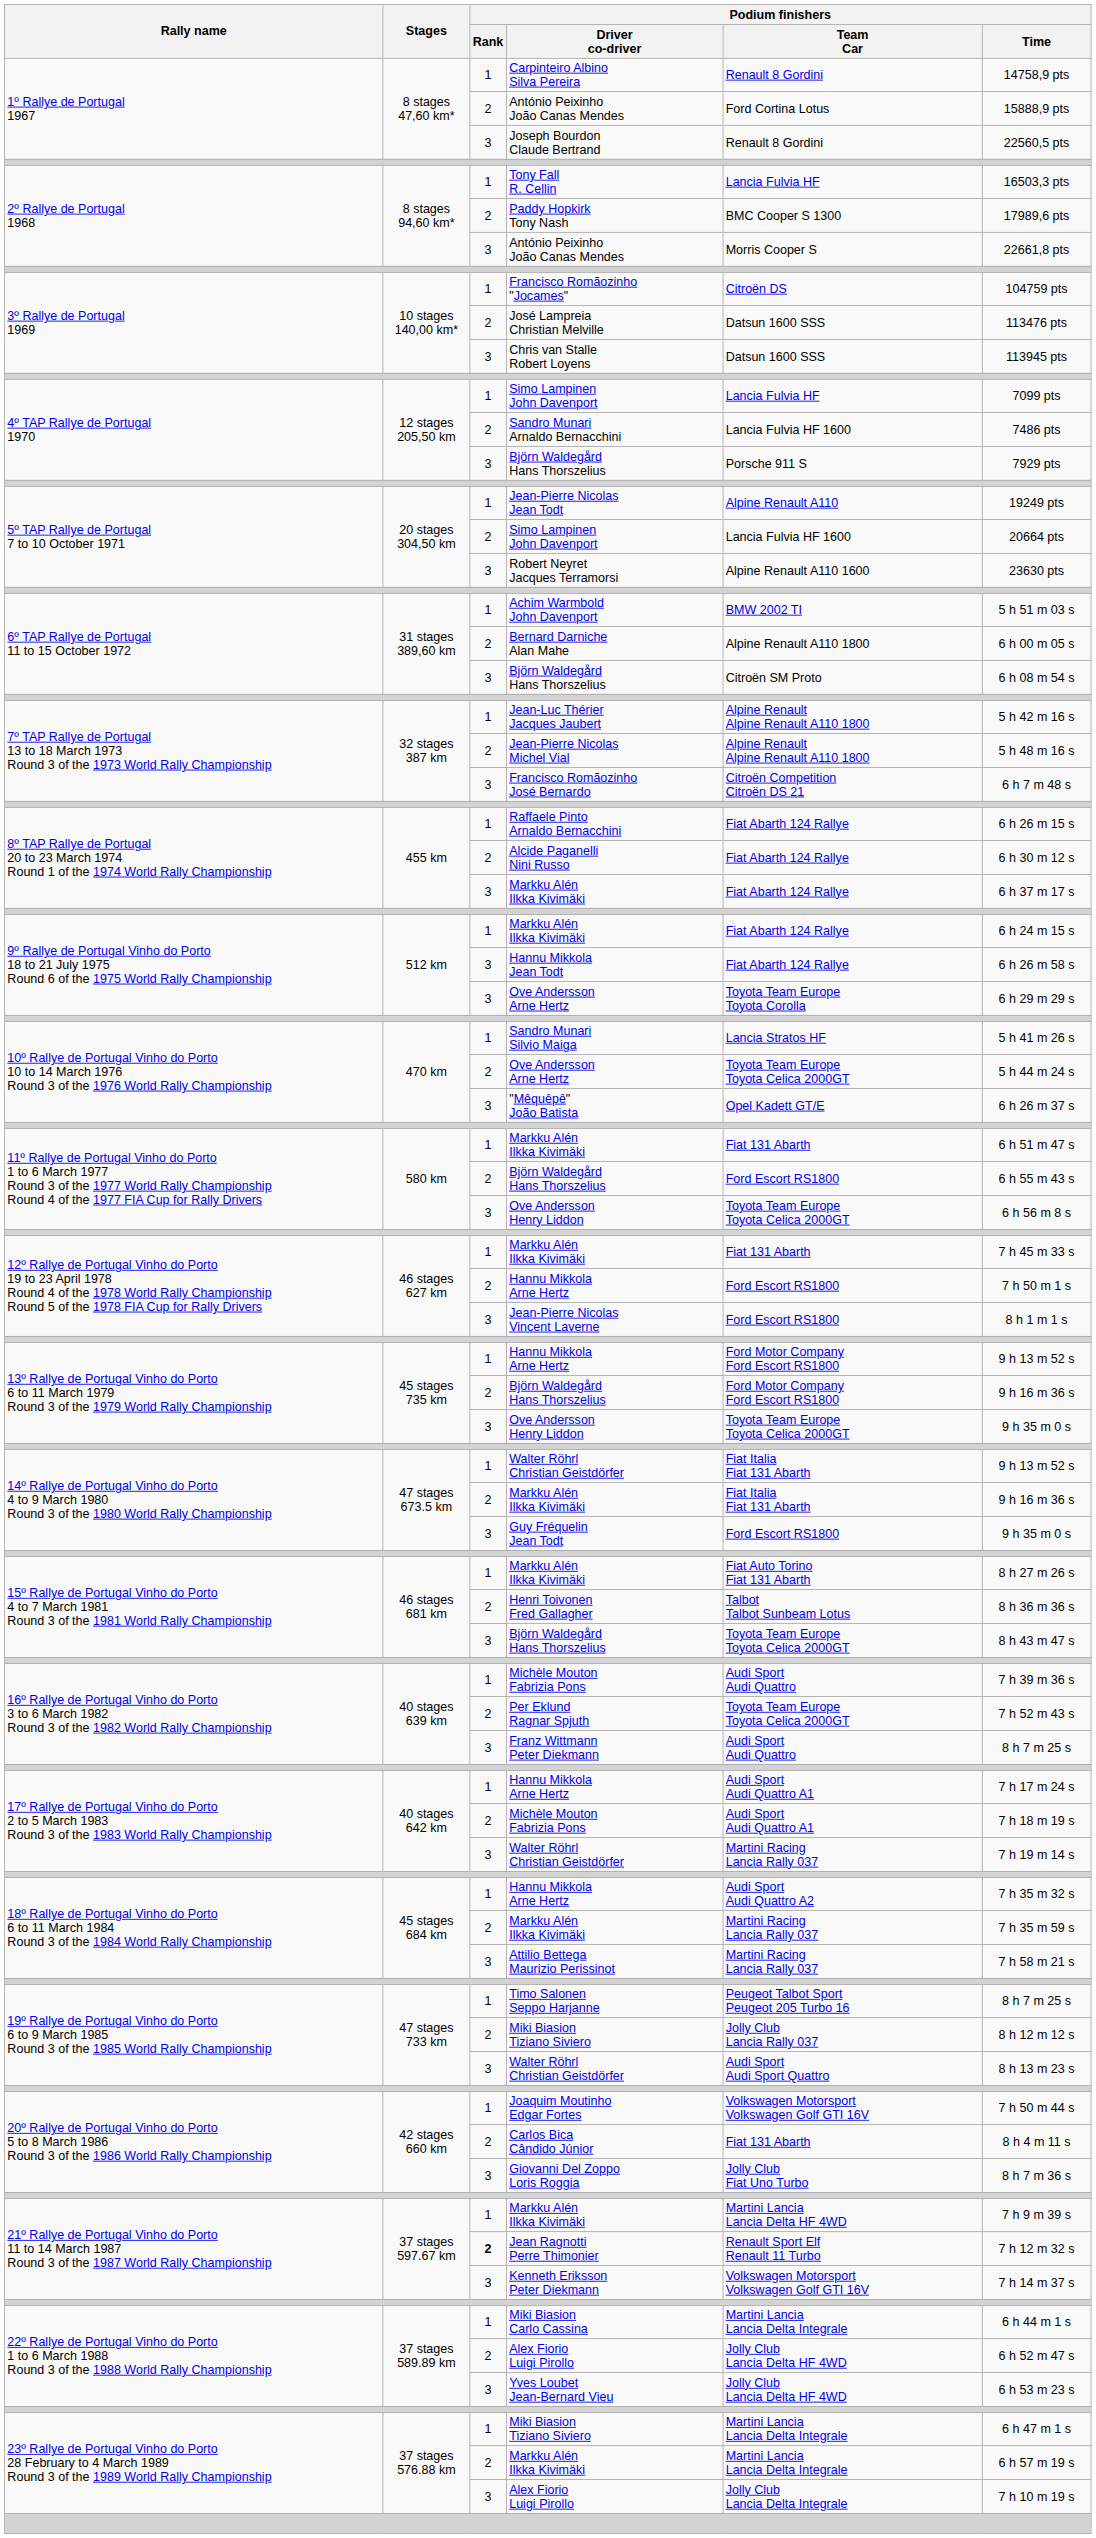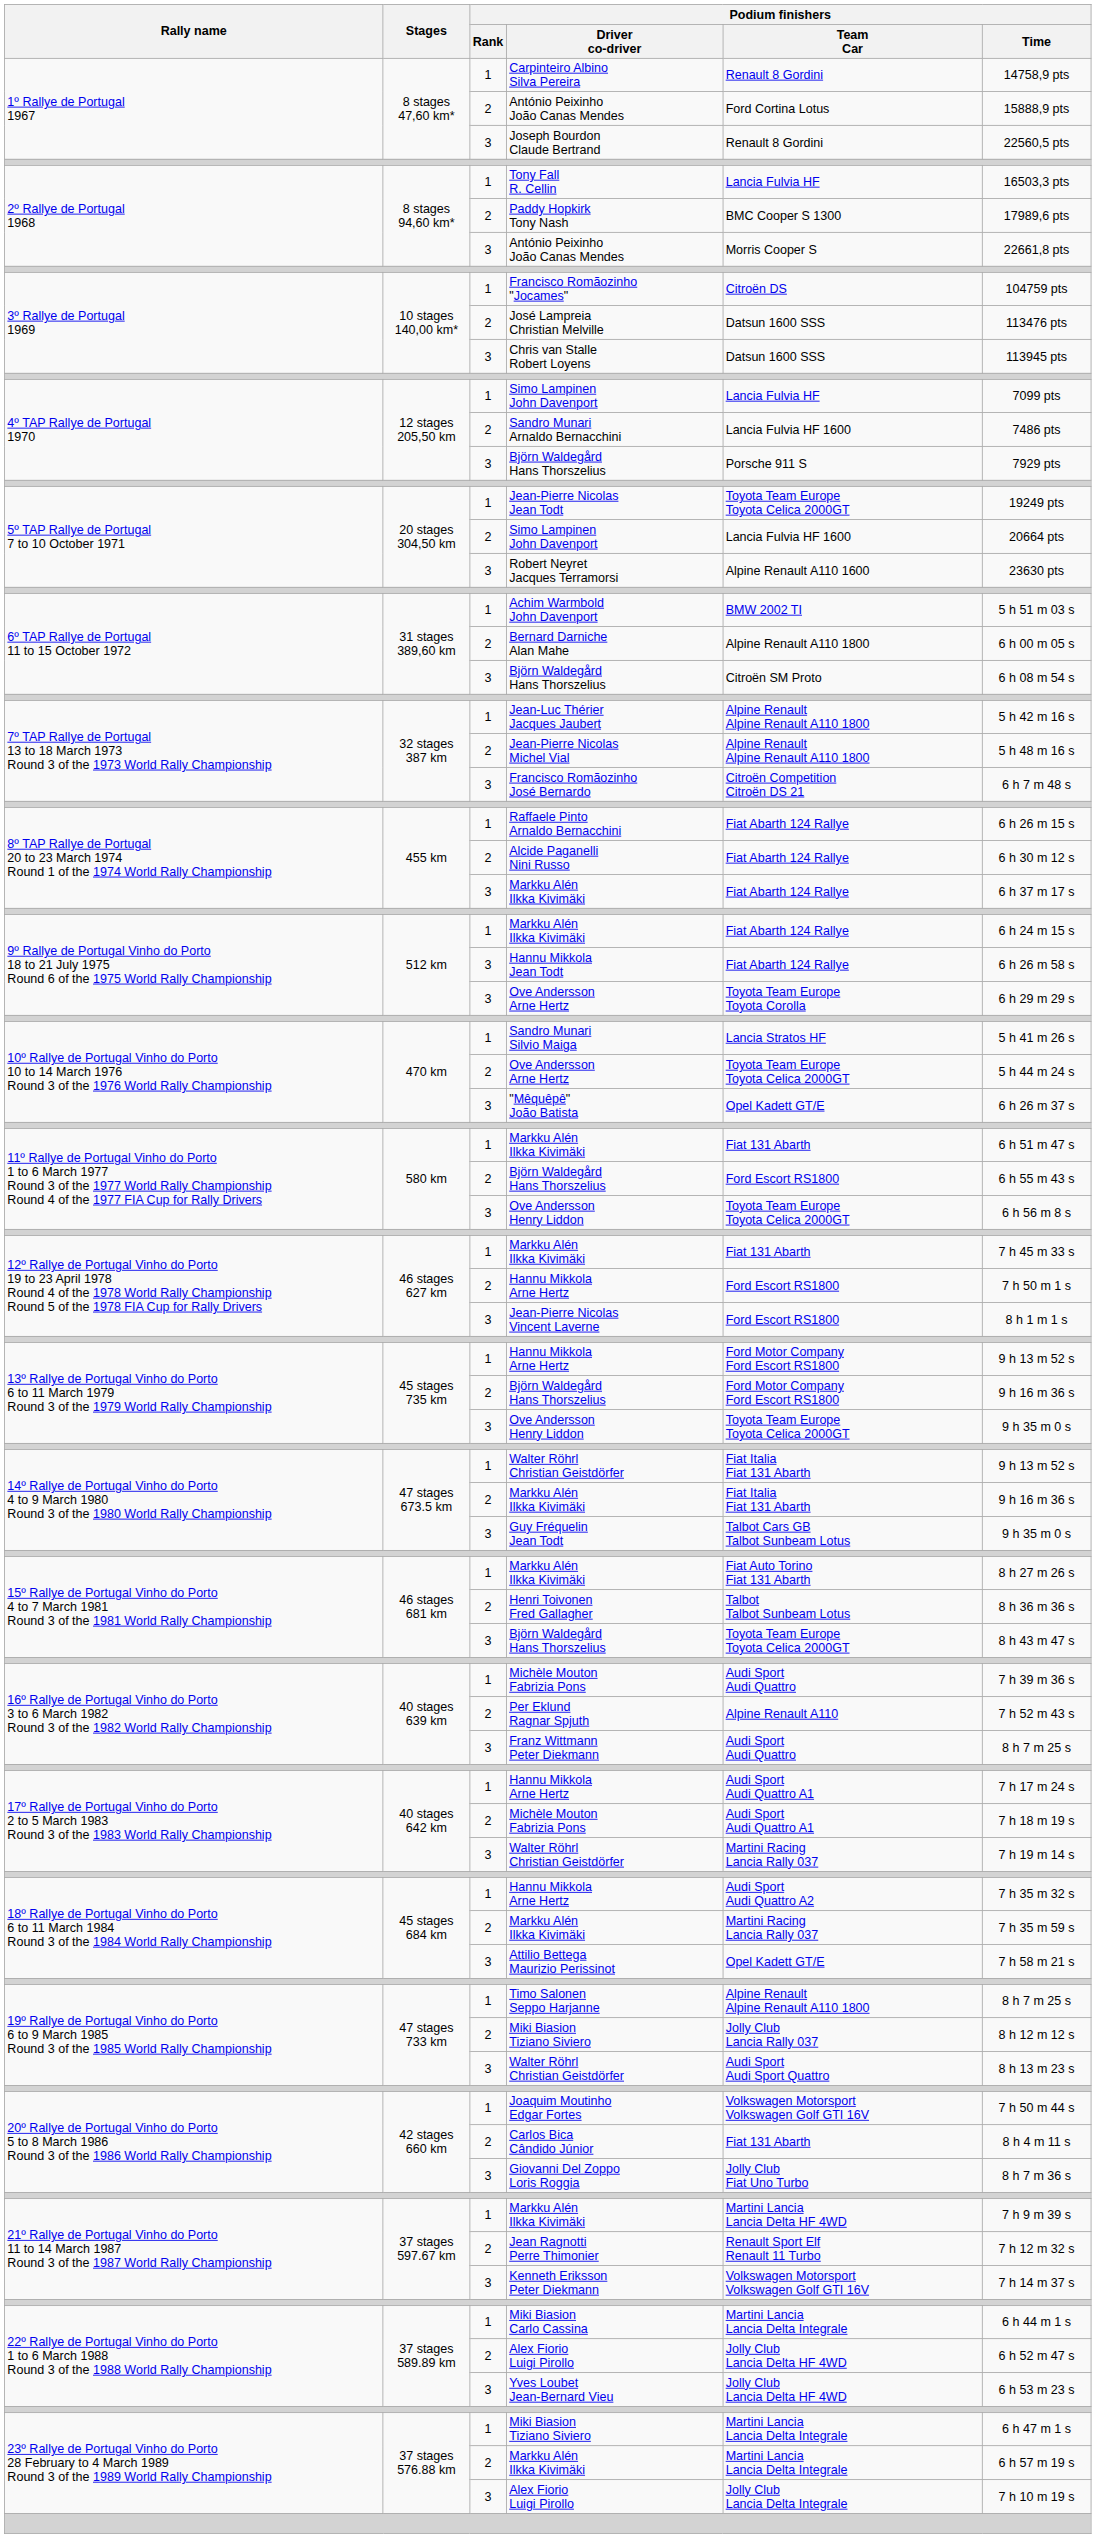(782, 503) Alpine Renault A110 -> (788, 503) Toyota Team Europe Toyota Celica 2000GT
(782, 1534) Ford Escort RS1800 -> (788, 1534) Talbot Cars GB Talbot Sunbeam Lotus
(788, 1714) Toyota Team Europe Toyota Celica 2000GT -> (782, 1714) Alpine Renault A110
(772, 1962) Martini Racing Lancia Rally 037 -> (775, 1962) Opel Kadett GT/E
(788, 2001) Peugeot Talbot Sport Peugeot 205 Turbo 16 -> (798, 2001) Alpine Renault Alpine Renault A110 1800
(488, 2249) bold -> (488, 2249) normal
